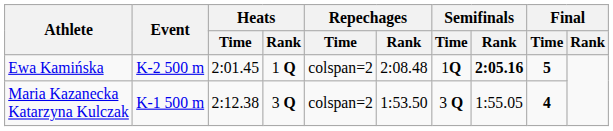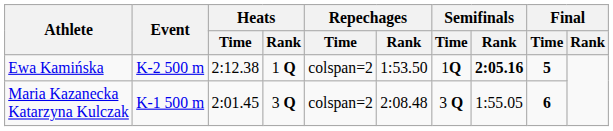(235, 68) 2:01.45 -> (235, 68) 2:12.38
(404, 68) 2:08.48 -> (404, 68) 1:53.50
(235, 103) 2:12.38 -> (235, 103) 2:01.45
(404, 103) 1:53.50 -> (404, 103) 2:08.48
(547, 103) 4 -> (547, 103) 6
